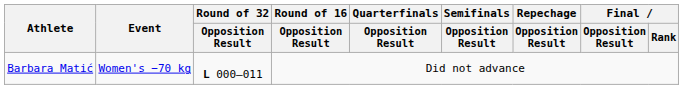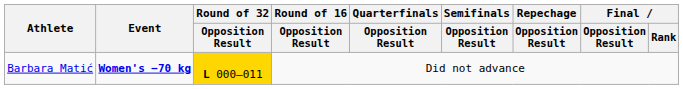(145, 68) normal -> (145, 68) bold
(233, 75) no background -> (233, 75) gold background
